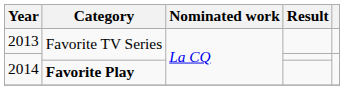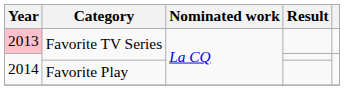(23, 41) no background -> (23, 41) pink background
(90, 72) bold -> (87, 72) normal
